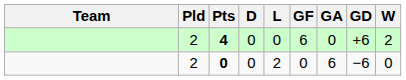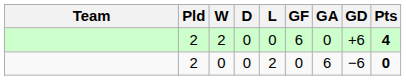columns swapped: (388, 16) <-> (224, 16)
